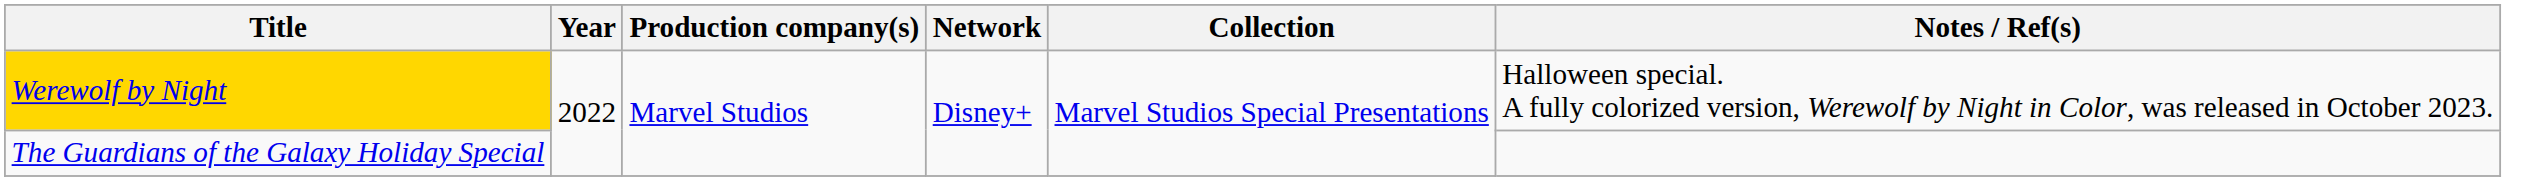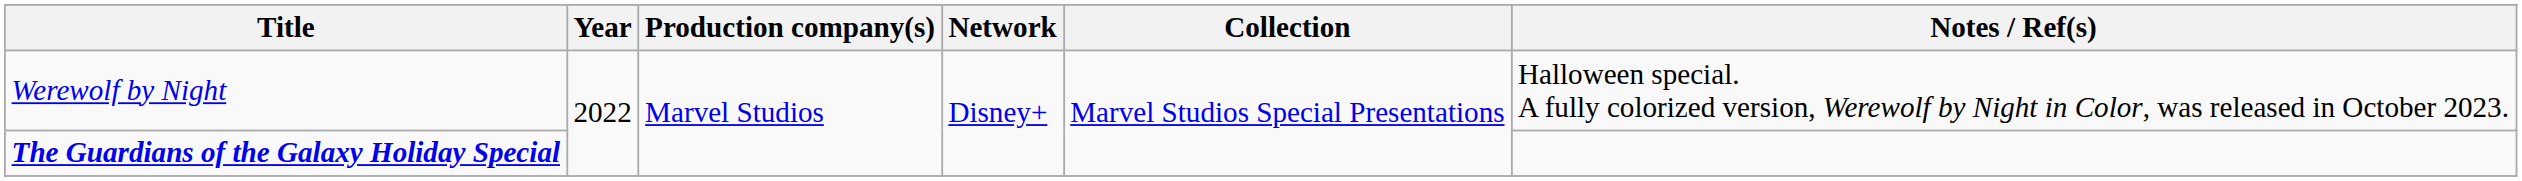(119, 90) gold background -> (119, 90) no background
(278, 152) normal -> (286, 152) bold
